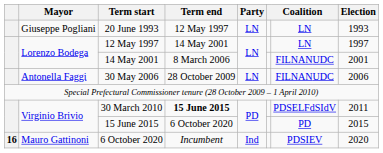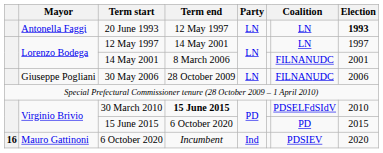(58, 28) Giuseppe Pogliani -> (54, 28) Antonella Faggi
(358, 28) normal -> (358, 28) bold
(54, 76) Antonella Faggi -> (58, 76) Giuseppe Pogliani
(358, 108) 2011 -> (358, 108) 2010
